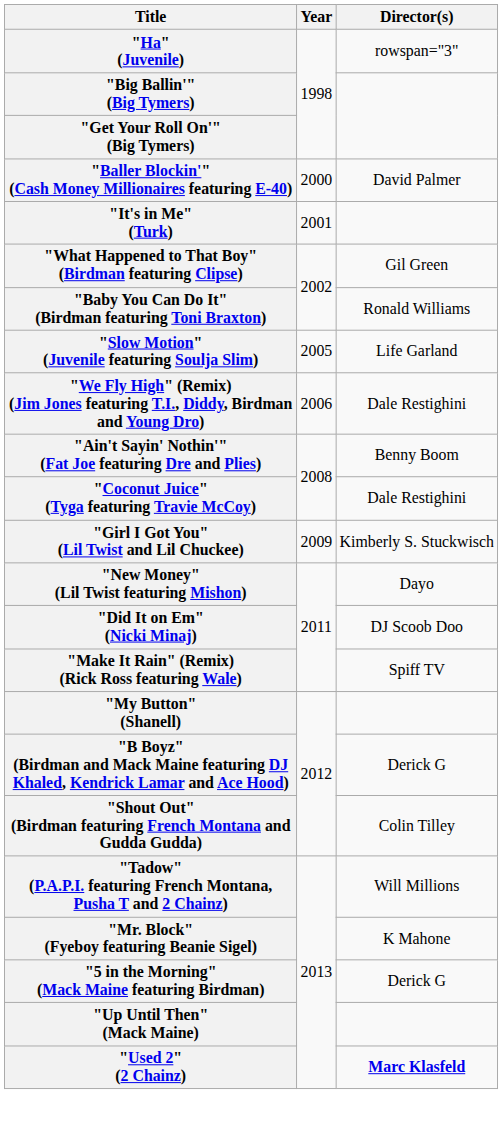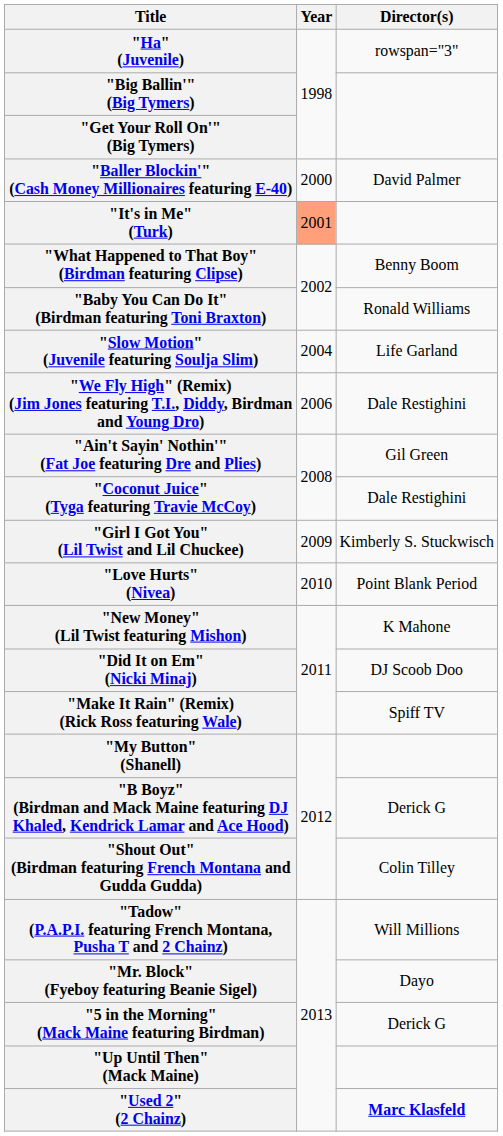(316, 222) no background -> (316, 222) lightsalmon background
(417, 265) Gil Green -> (417, 265) Benny Boom
(316, 351) 2005 -> (316, 351) 2004
(417, 455) Benny Boom -> (417, 455) Gil Green
+ row: (151, 584)
(417, 584) Dayo -> (417, 627) K Mahone
(417, 938) K Mahone -> (417, 981) Dayo
